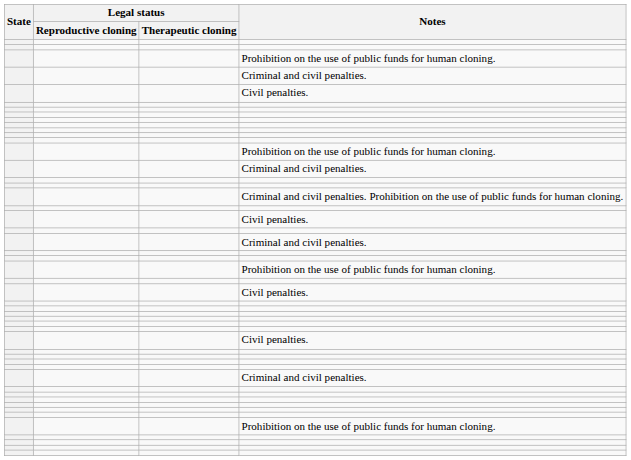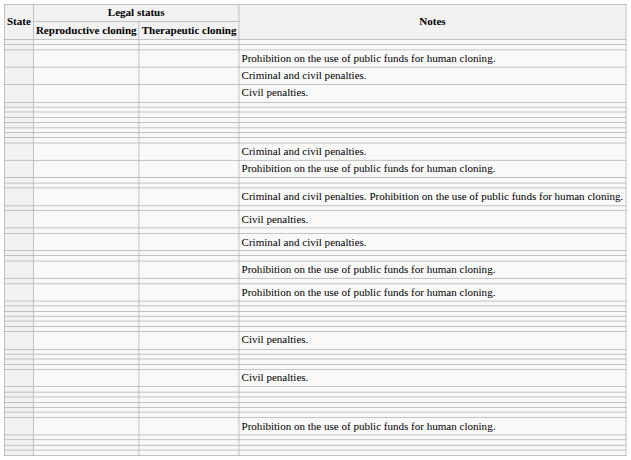(368, 151) Prohibition on the use of public funds for human cloning. -> (304, 151) Criminal and civil penalties.
(304, 169) Criminal and civil penalties. -> (368, 169) Prohibition on the use of public funds for human cloning.
(275, 292) Civil penalties. -> (368, 292) Prohibition on the use of public funds for human cloning.
(304, 378) Criminal and civil penalties. -> (275, 378) Civil penalties.
